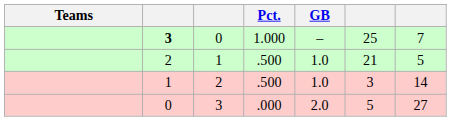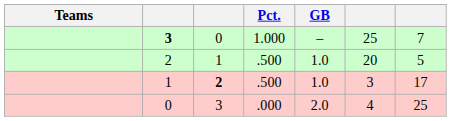(370, 60) 21 -> (370, 60) 20
(219, 82) normal -> (219, 82) bold
(421, 82) 14 -> (421, 82) 17
(370, 104) 5 -> (370, 104) 4
(421, 104) 27 -> (421, 104) 25
